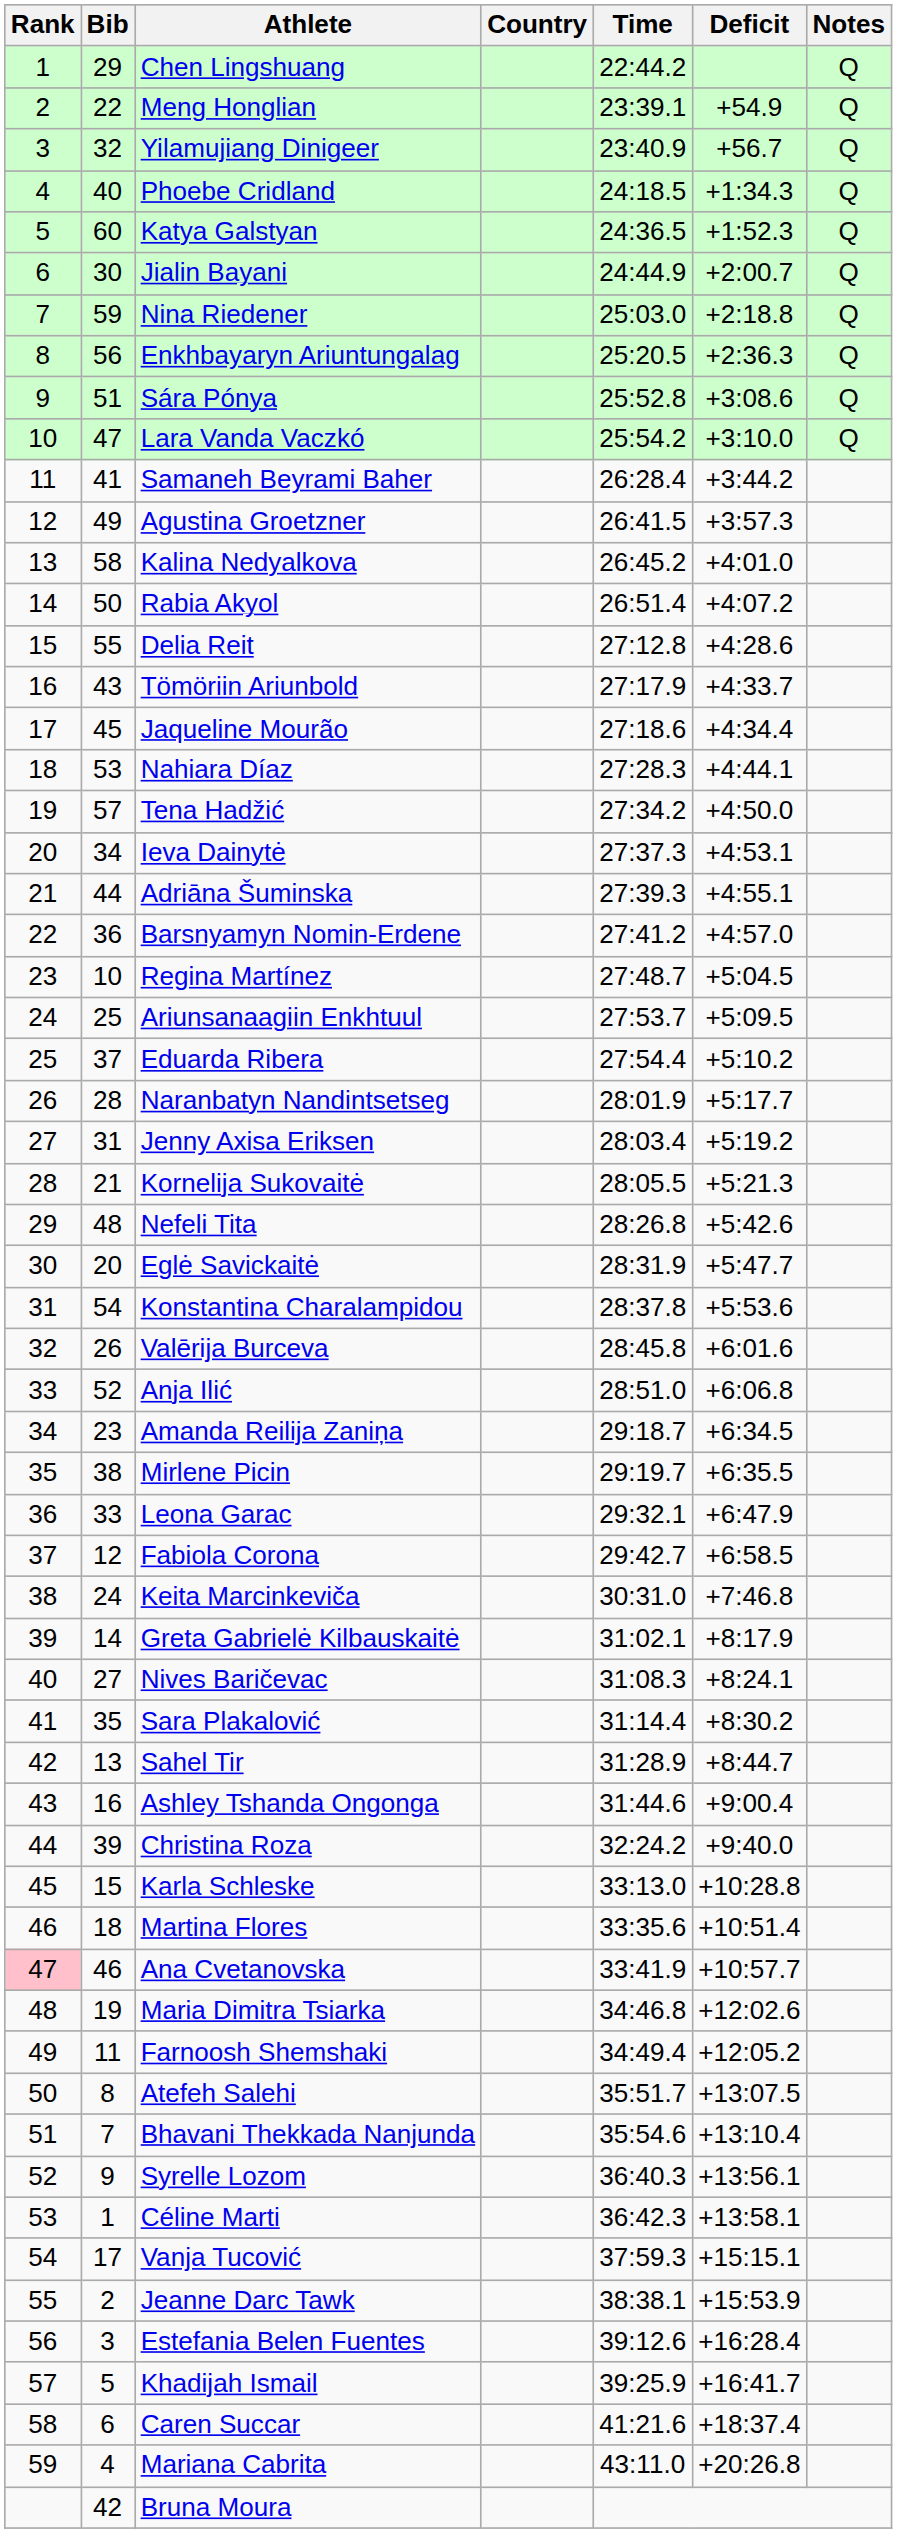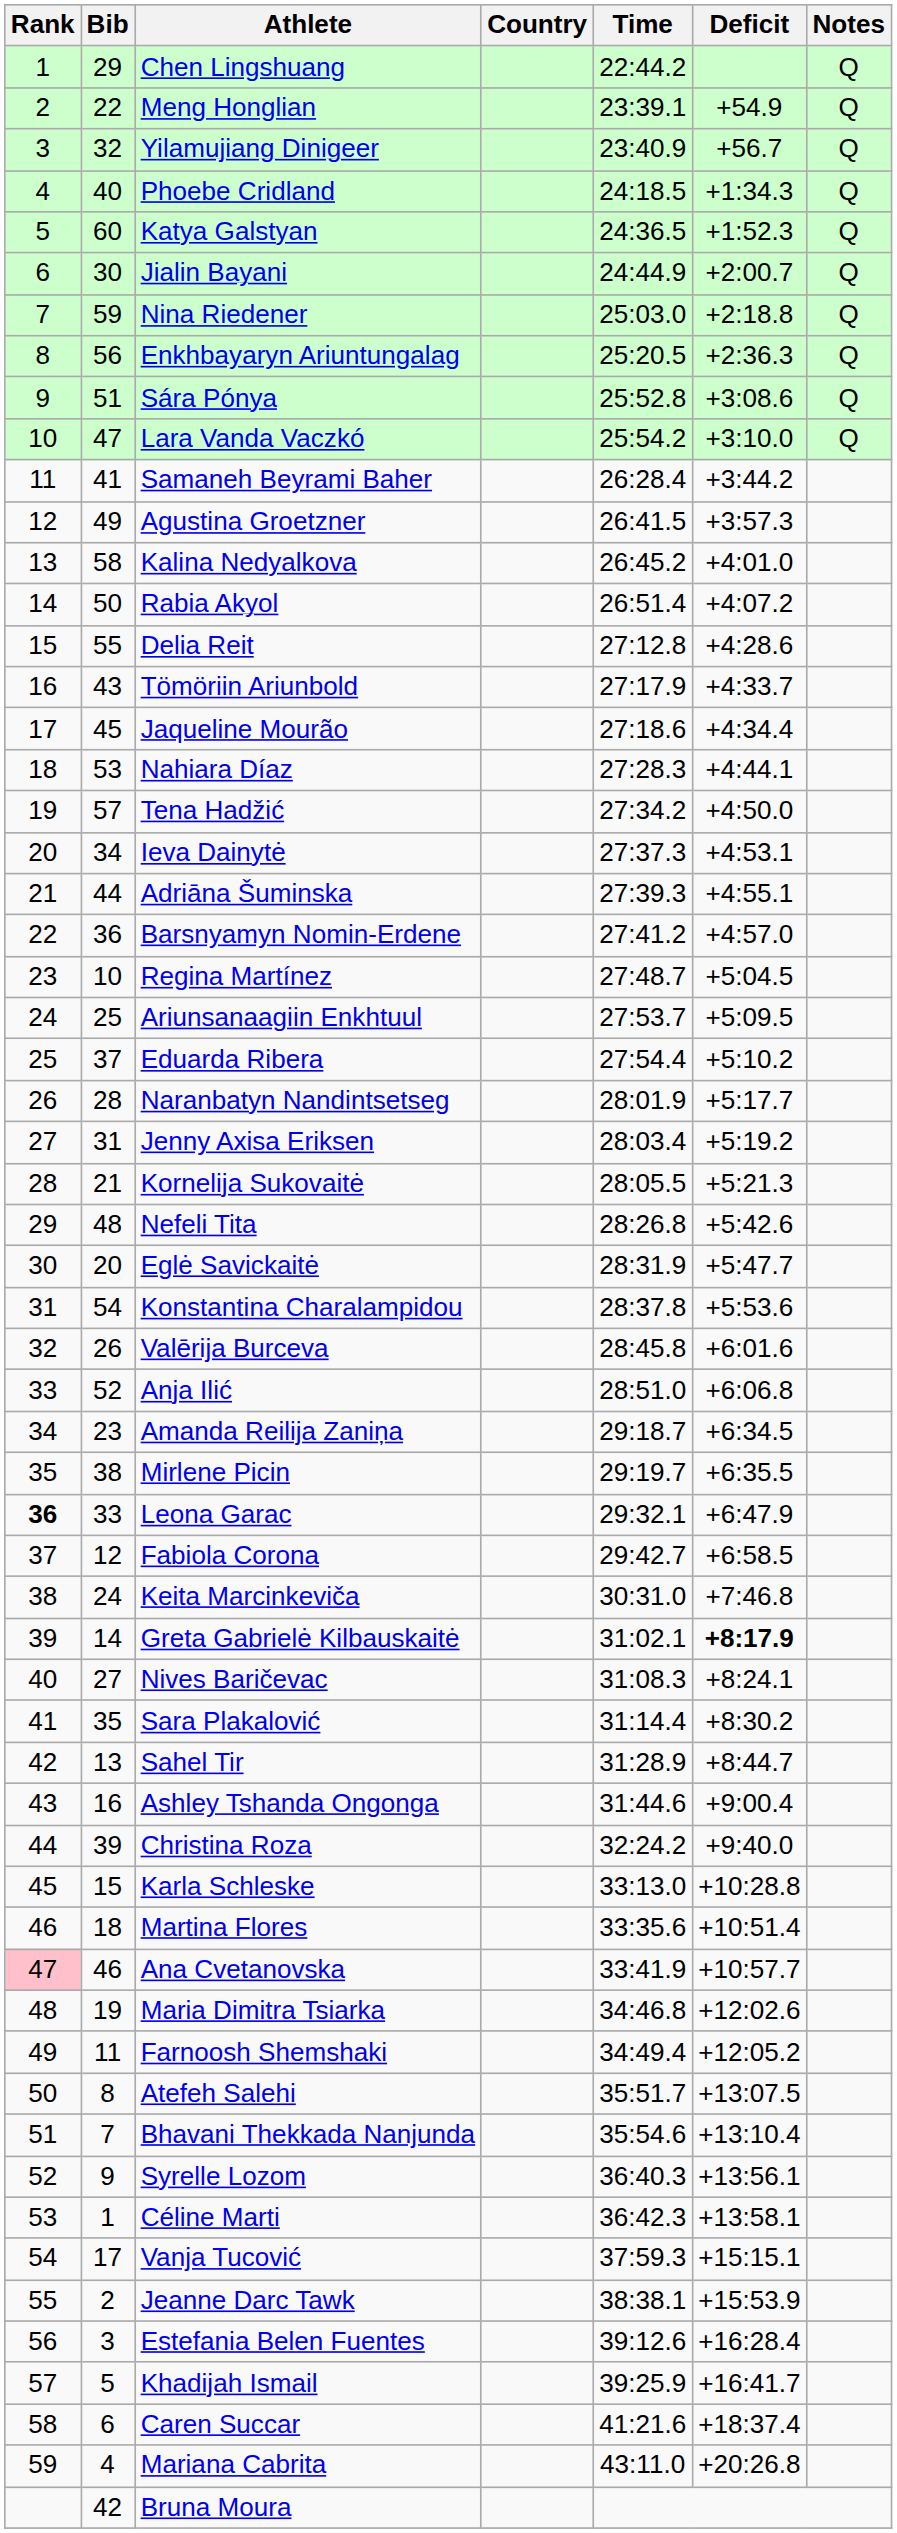(43, 1514) normal -> (43, 1514) bold
(749, 1638) normal -> (749, 1638) bold
